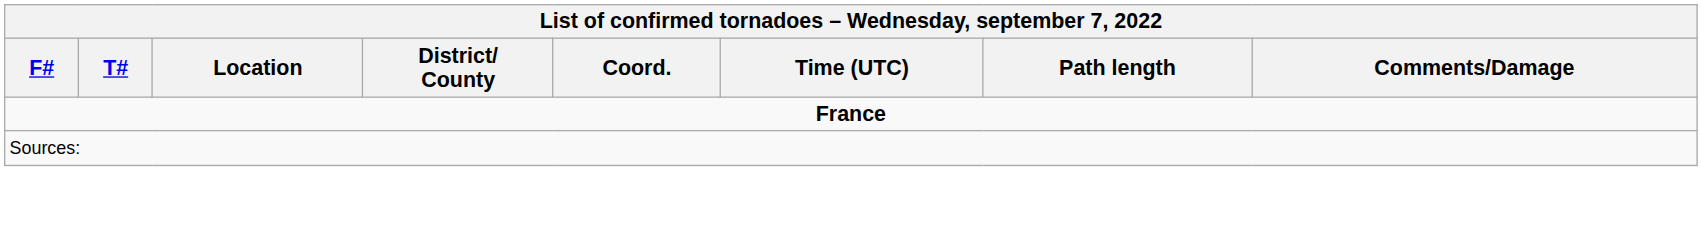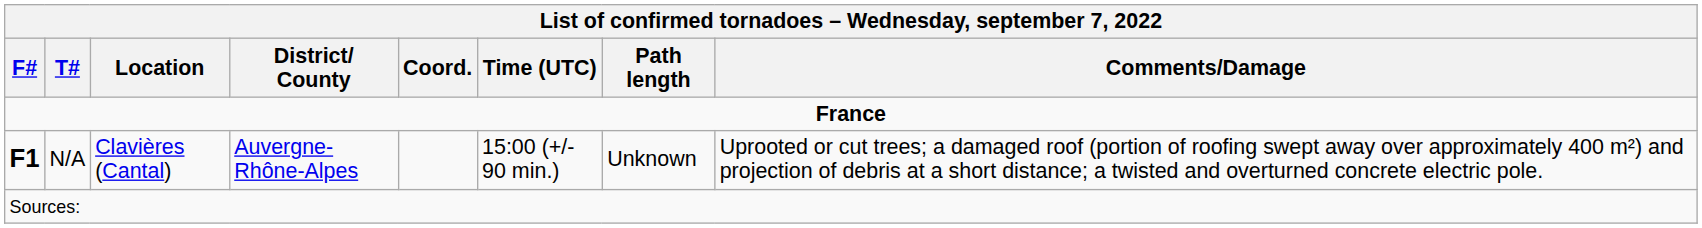+ row: (25, 159)
